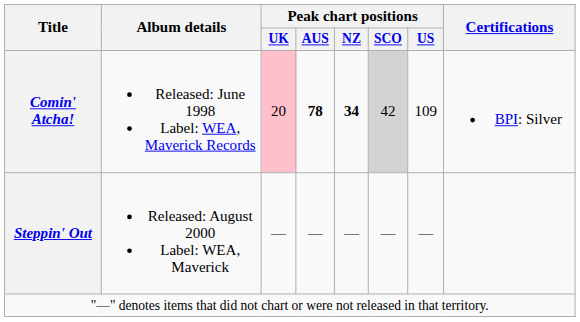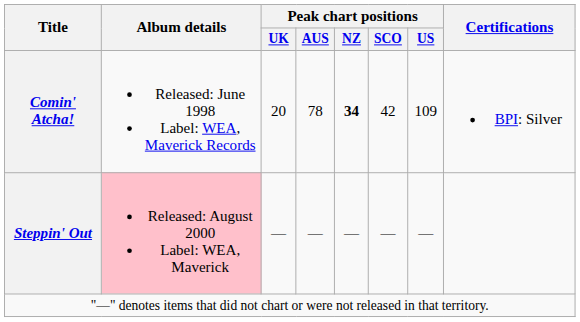(279, 111) pink background -> (279, 111) no background
(315, 111) bold -> (315, 111) normal
(388, 111) lightgrey background -> (388, 111) no background
(181, 242) no background -> (181, 242) pink background
